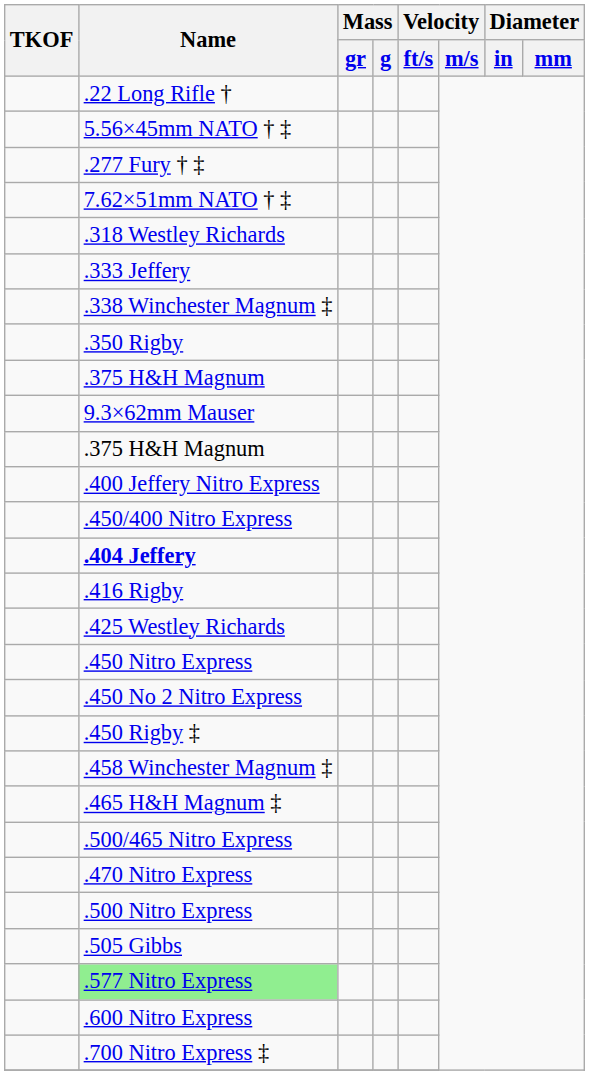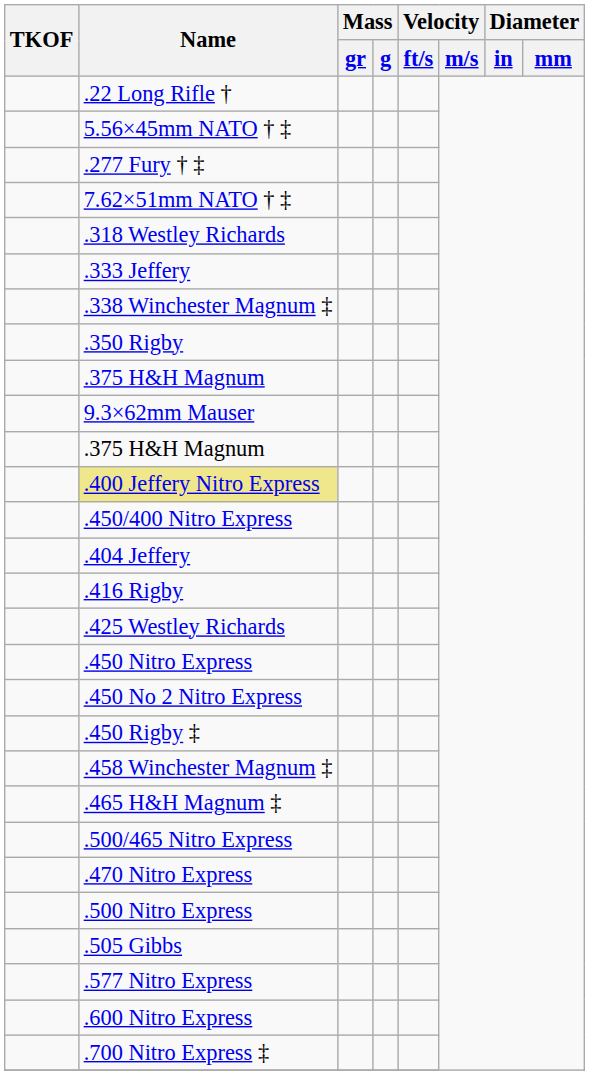(202, 484) no background -> (202, 484) khaki background
(140, 555) bold -> (137, 555) normal
(168, 981) lightgreen background -> (168, 981) no background
